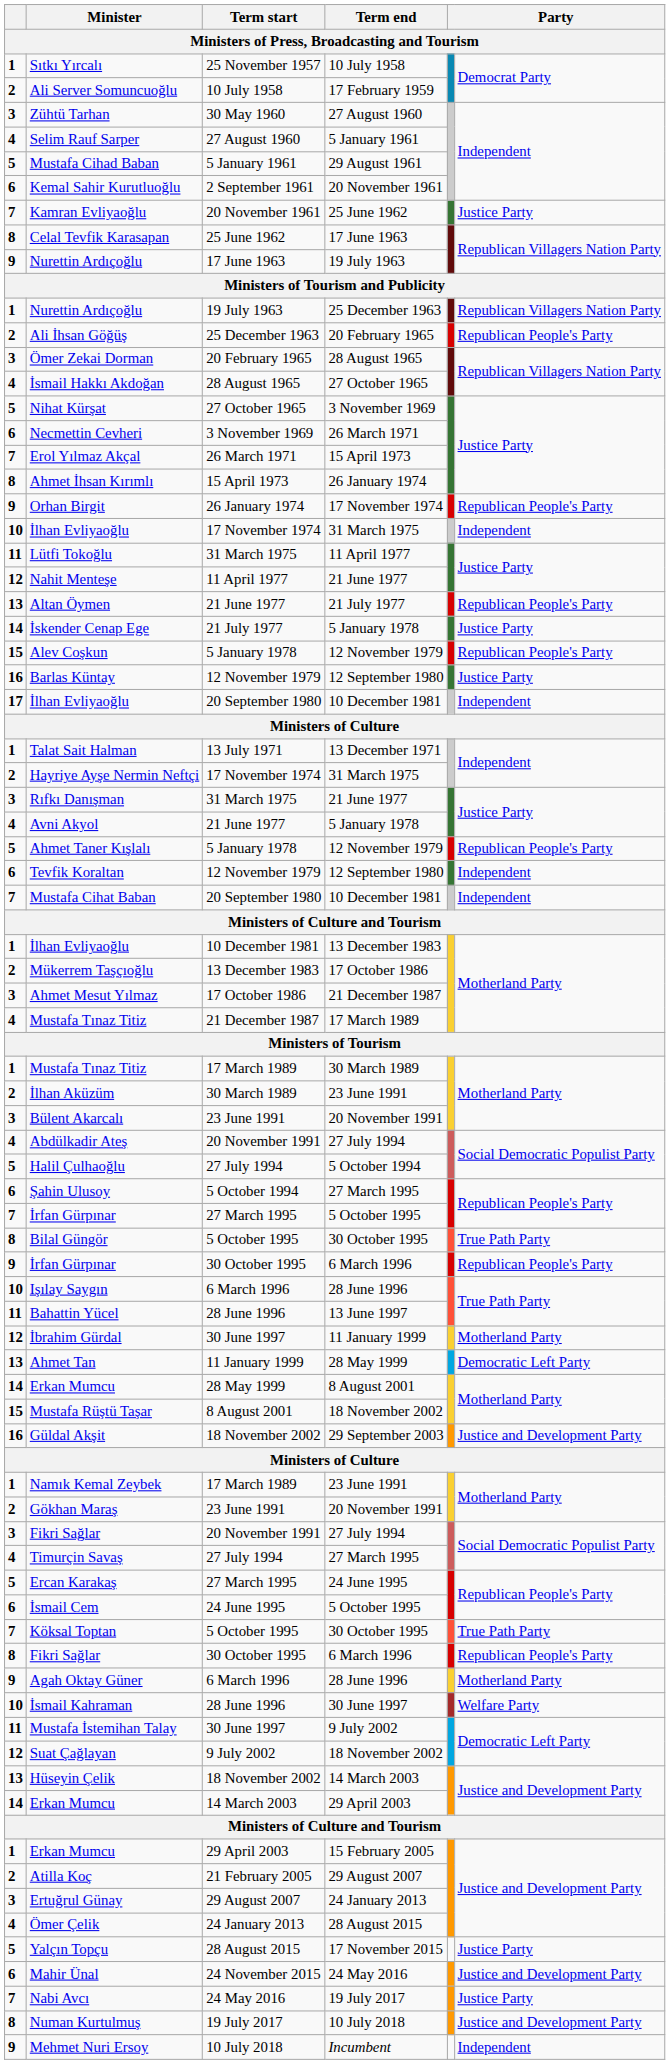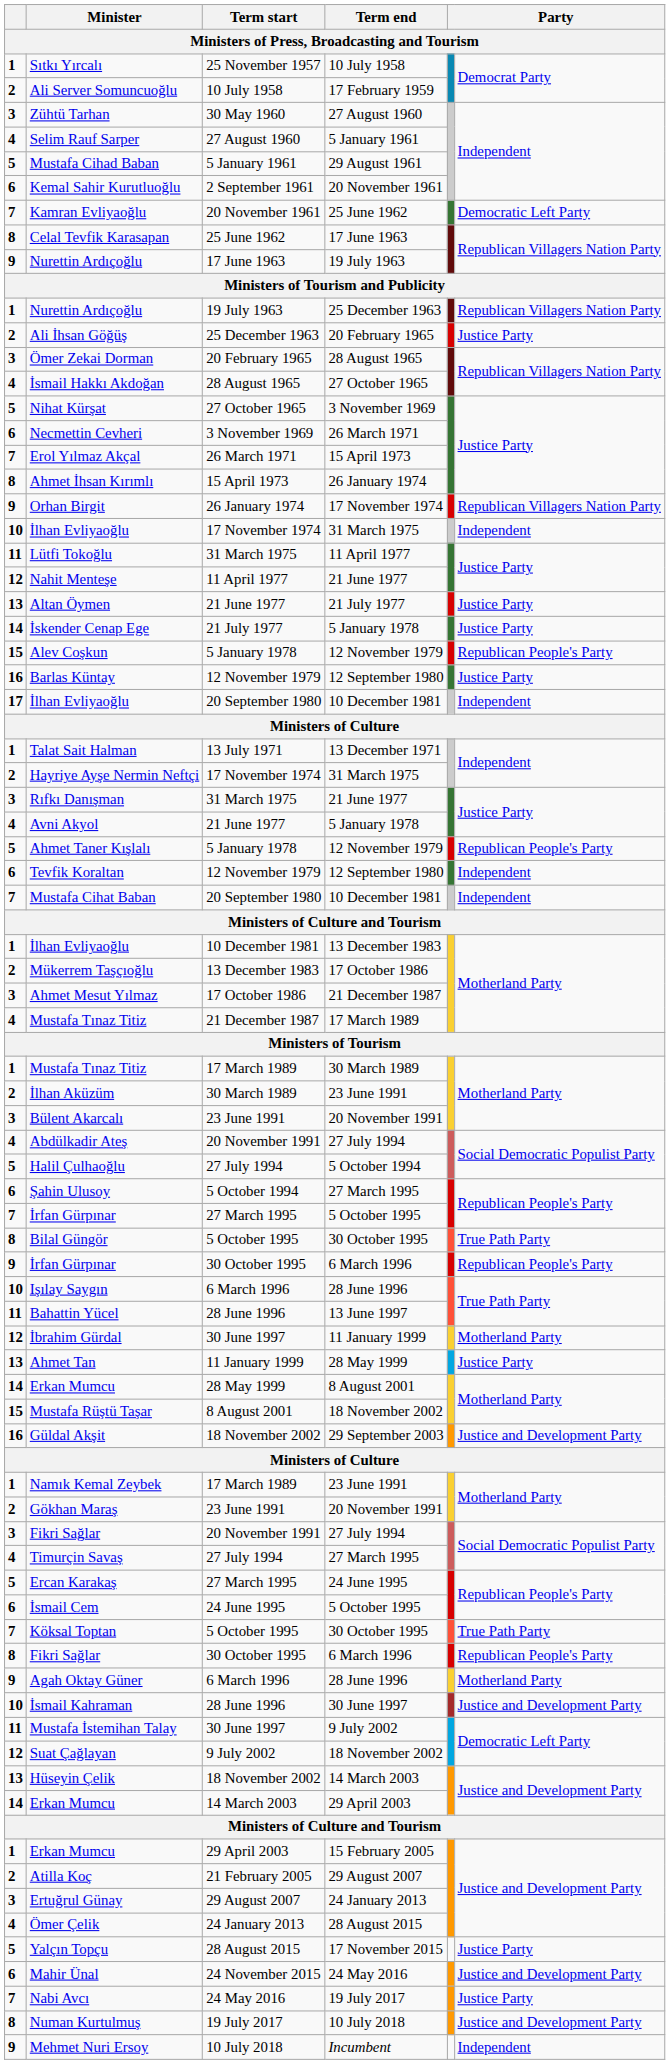(495, 212) Justice Party -> (524, 212) Democratic Left Party
(535, 335) Republican People's Party -> (495, 335) Justice Party
(535, 506) Republican People's Party -> (559, 506) Republican Villagers Nation Party
(535, 604) Republican People's Party -> (495, 604) Justice Party
(524, 1362) Democratic Left Party -> (495, 1362) Justice Party
(498, 1705) Welfare Party -> (550, 1705) Justice and Development Party
